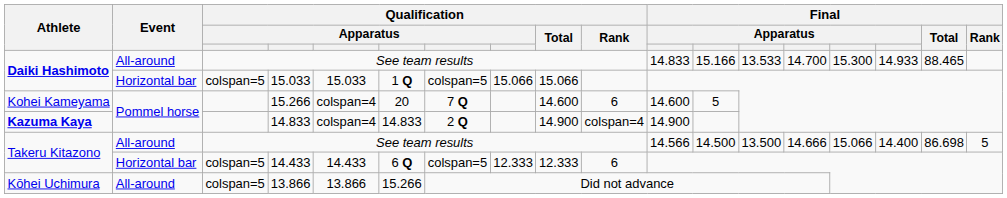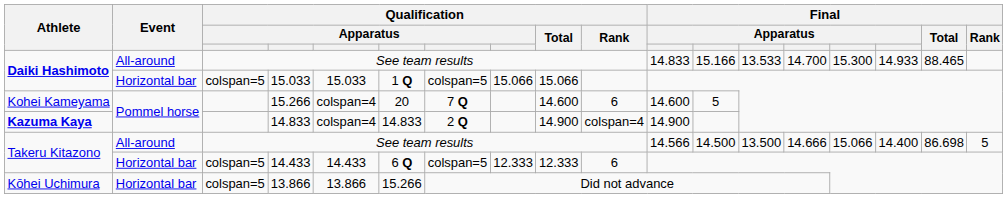(145, 184) All-around -> (156, 184) Horizontal bar
